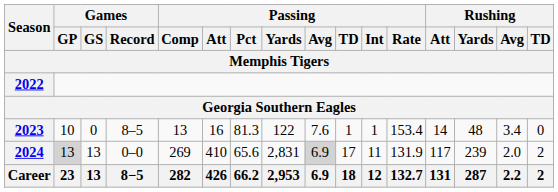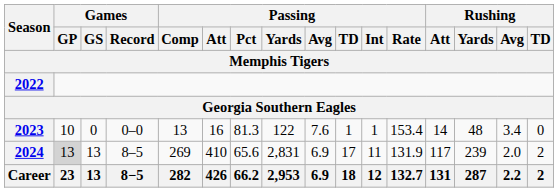(132, 130) 8–5 -> (132, 130) 0–0
(132, 152) 0–0 -> (132, 152) 8–5
(320, 152) lightgrey background -> (320, 152) no background
